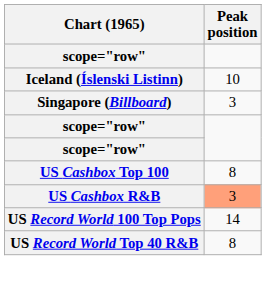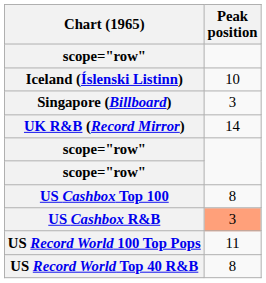+ row: (104, 126)
(233, 219) 14 -> (233, 242) 11
